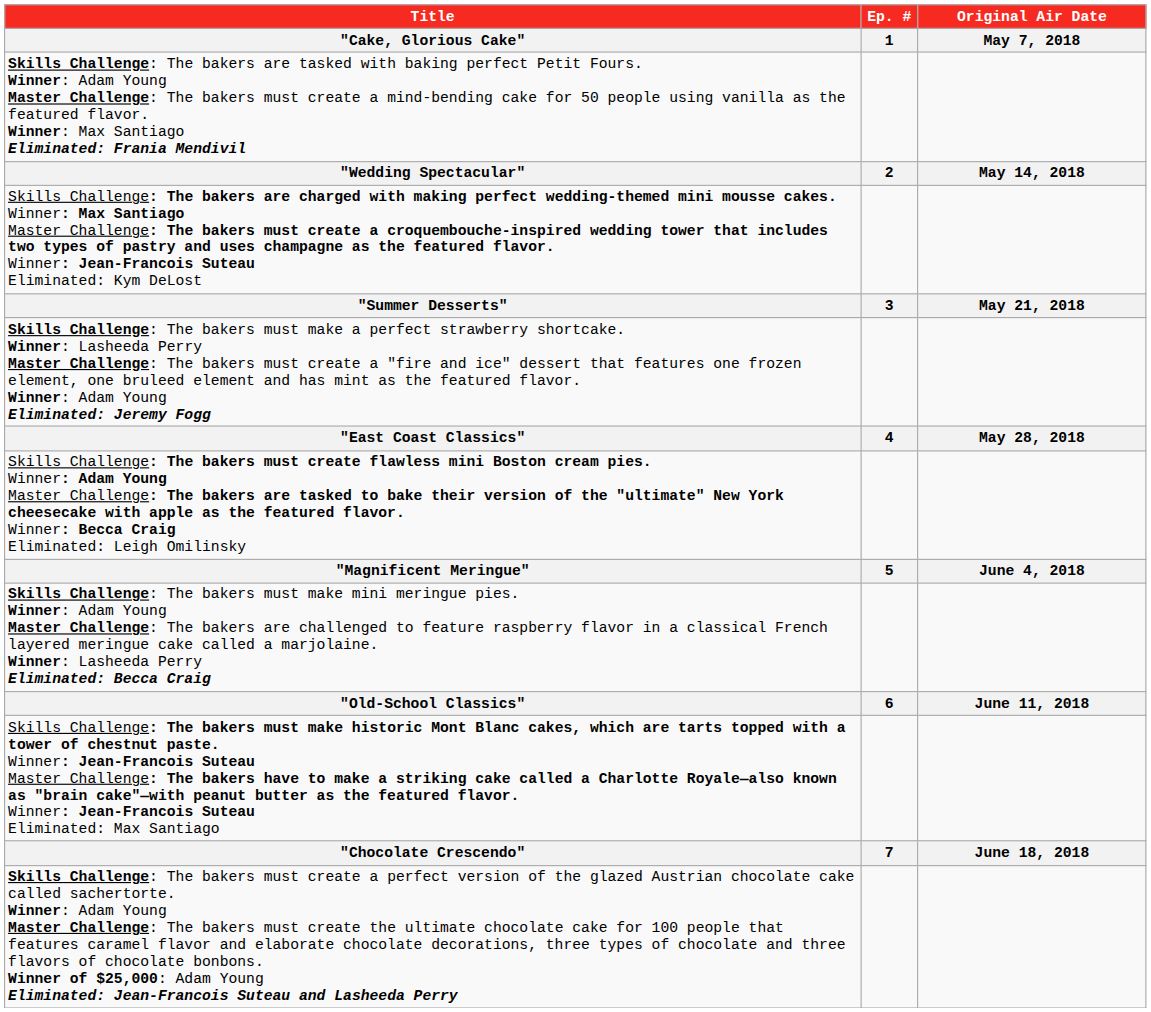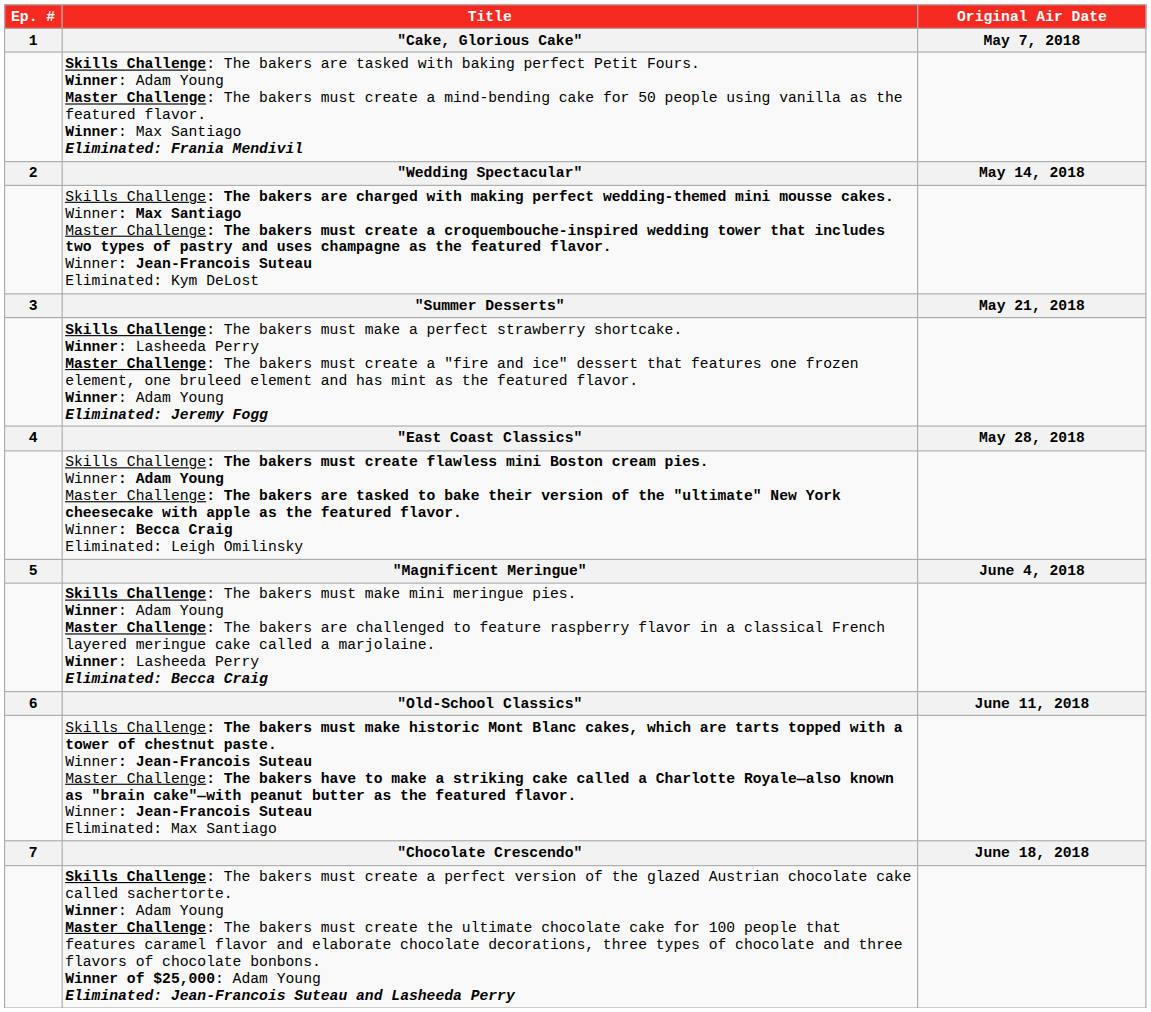columns swapped: (889, 40) <-> (433, 40)
